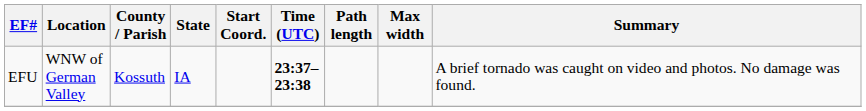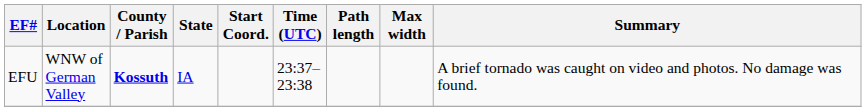(140, 76) normal -> (141, 76) bold
(297, 76) bold -> (299, 76) normal
